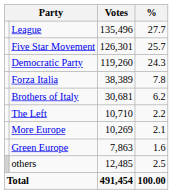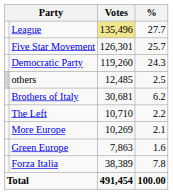(116, 29) no background -> (116, 29) khaki background
rows swapped: (35, 80) <-> (24, 164)
